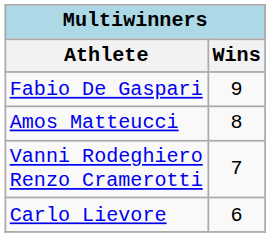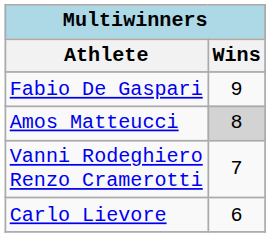(237, 123) no background -> (237, 123) lightgrey background
